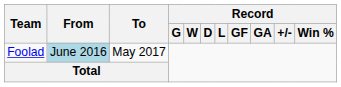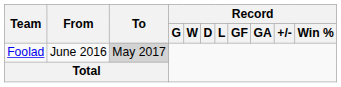(78, 52) lightblue background -> (78, 52) no background
(139, 52) no background -> (139, 52) lightgrey background
